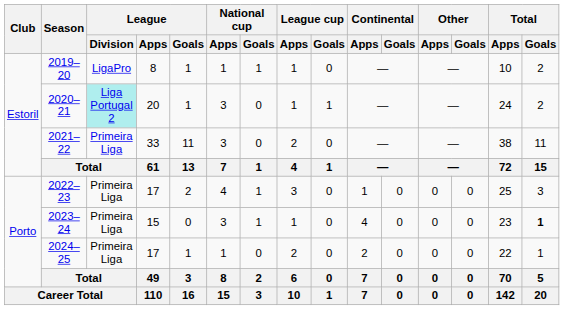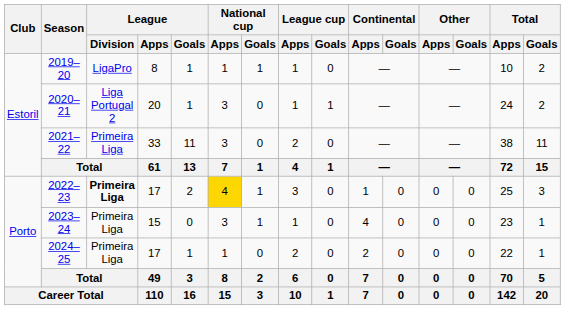(112, 105) paleturquoise background -> (112, 105) no background
(112, 191) normal -> (112, 191) bold
(223, 191) no background -> (225, 191) gold background
(540, 222) bold -> (542, 222) normal
